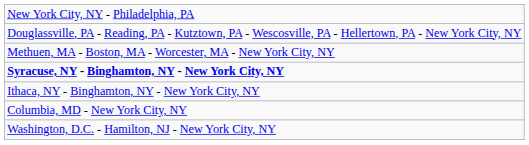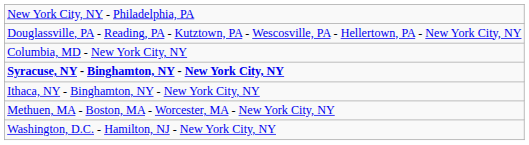(171, 52) Methuen, MA - Boston, MA - Worcester, MA - New York City, NY -> (97, 52) Columbia, MD - New York City, NY
(97, 110) Columbia, MD - New York City, NY -> (171, 110) Methuen, MA - Boston, MA - Worcester, MA - New York City, NY
